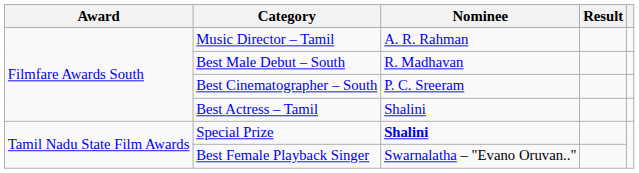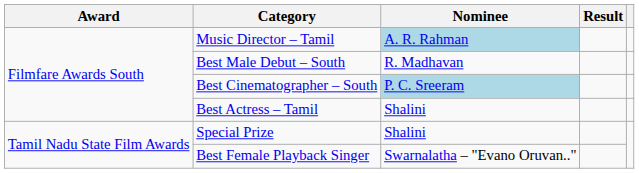(426, 39) no background -> (426, 39) lightblue background
(424, 86) no background -> (424, 86) lightblue background
(406, 132) bold -> (405, 132) normal
